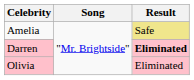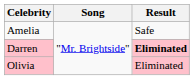(144, 30) khaki background -> (144, 30) no background
